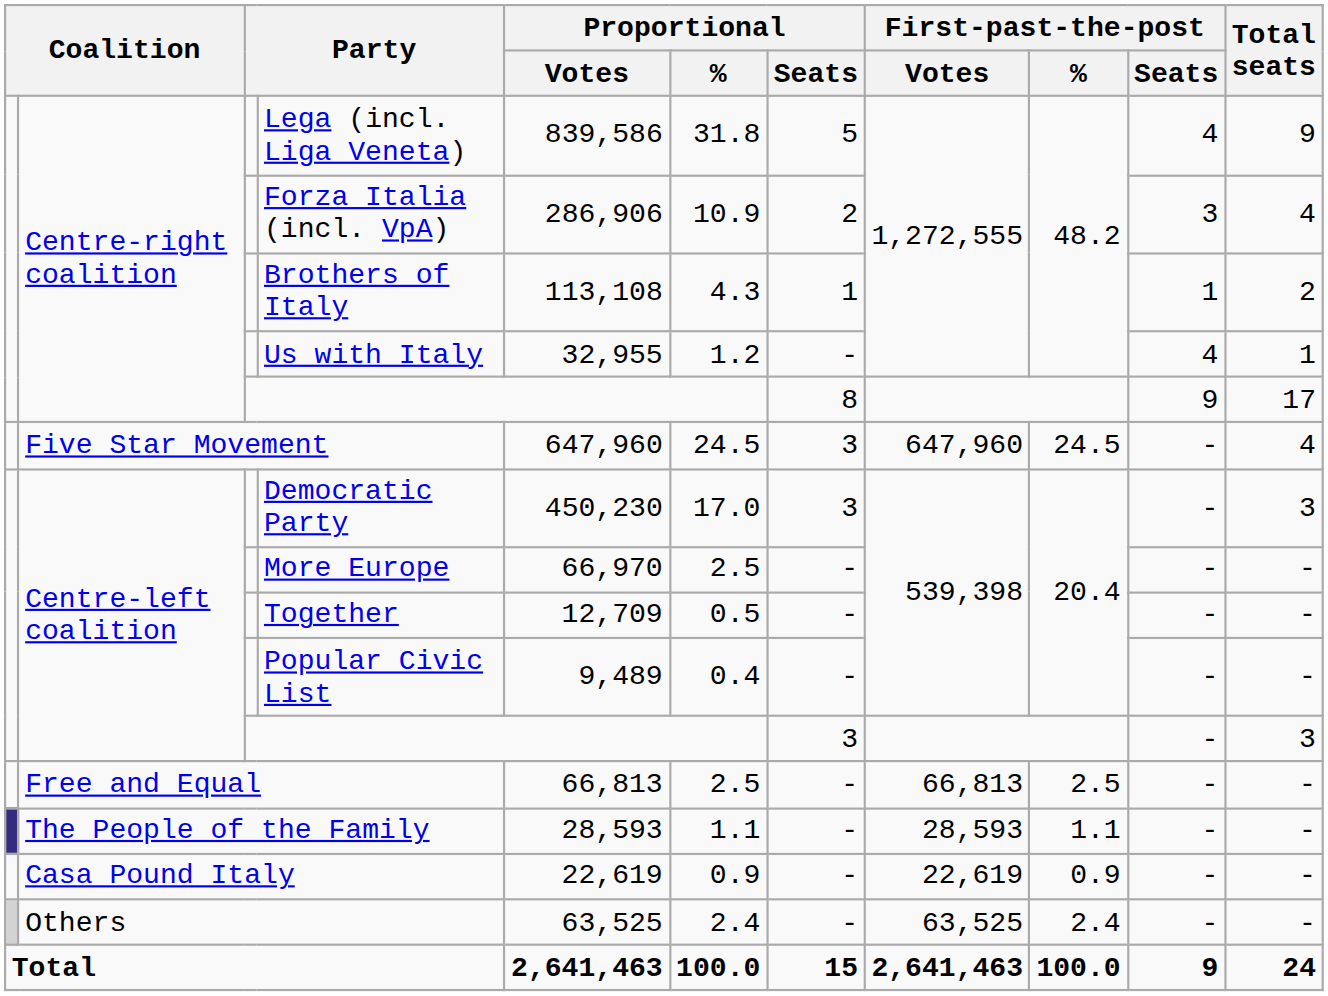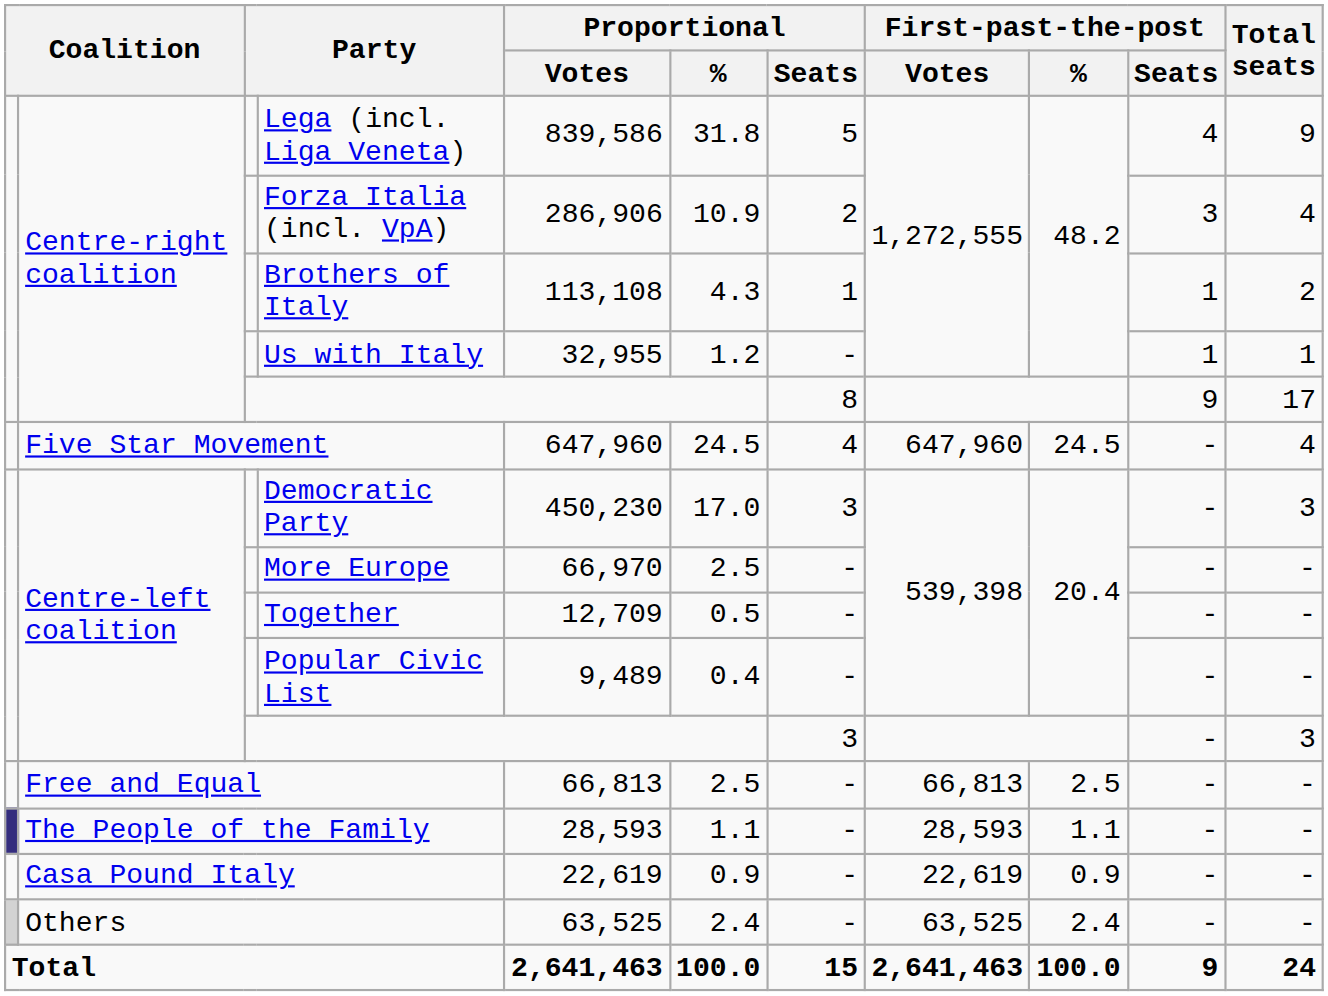(1210, 354) 4 -> (1210, 354) 1
(850, 446) 3 -> (850, 446) 4
